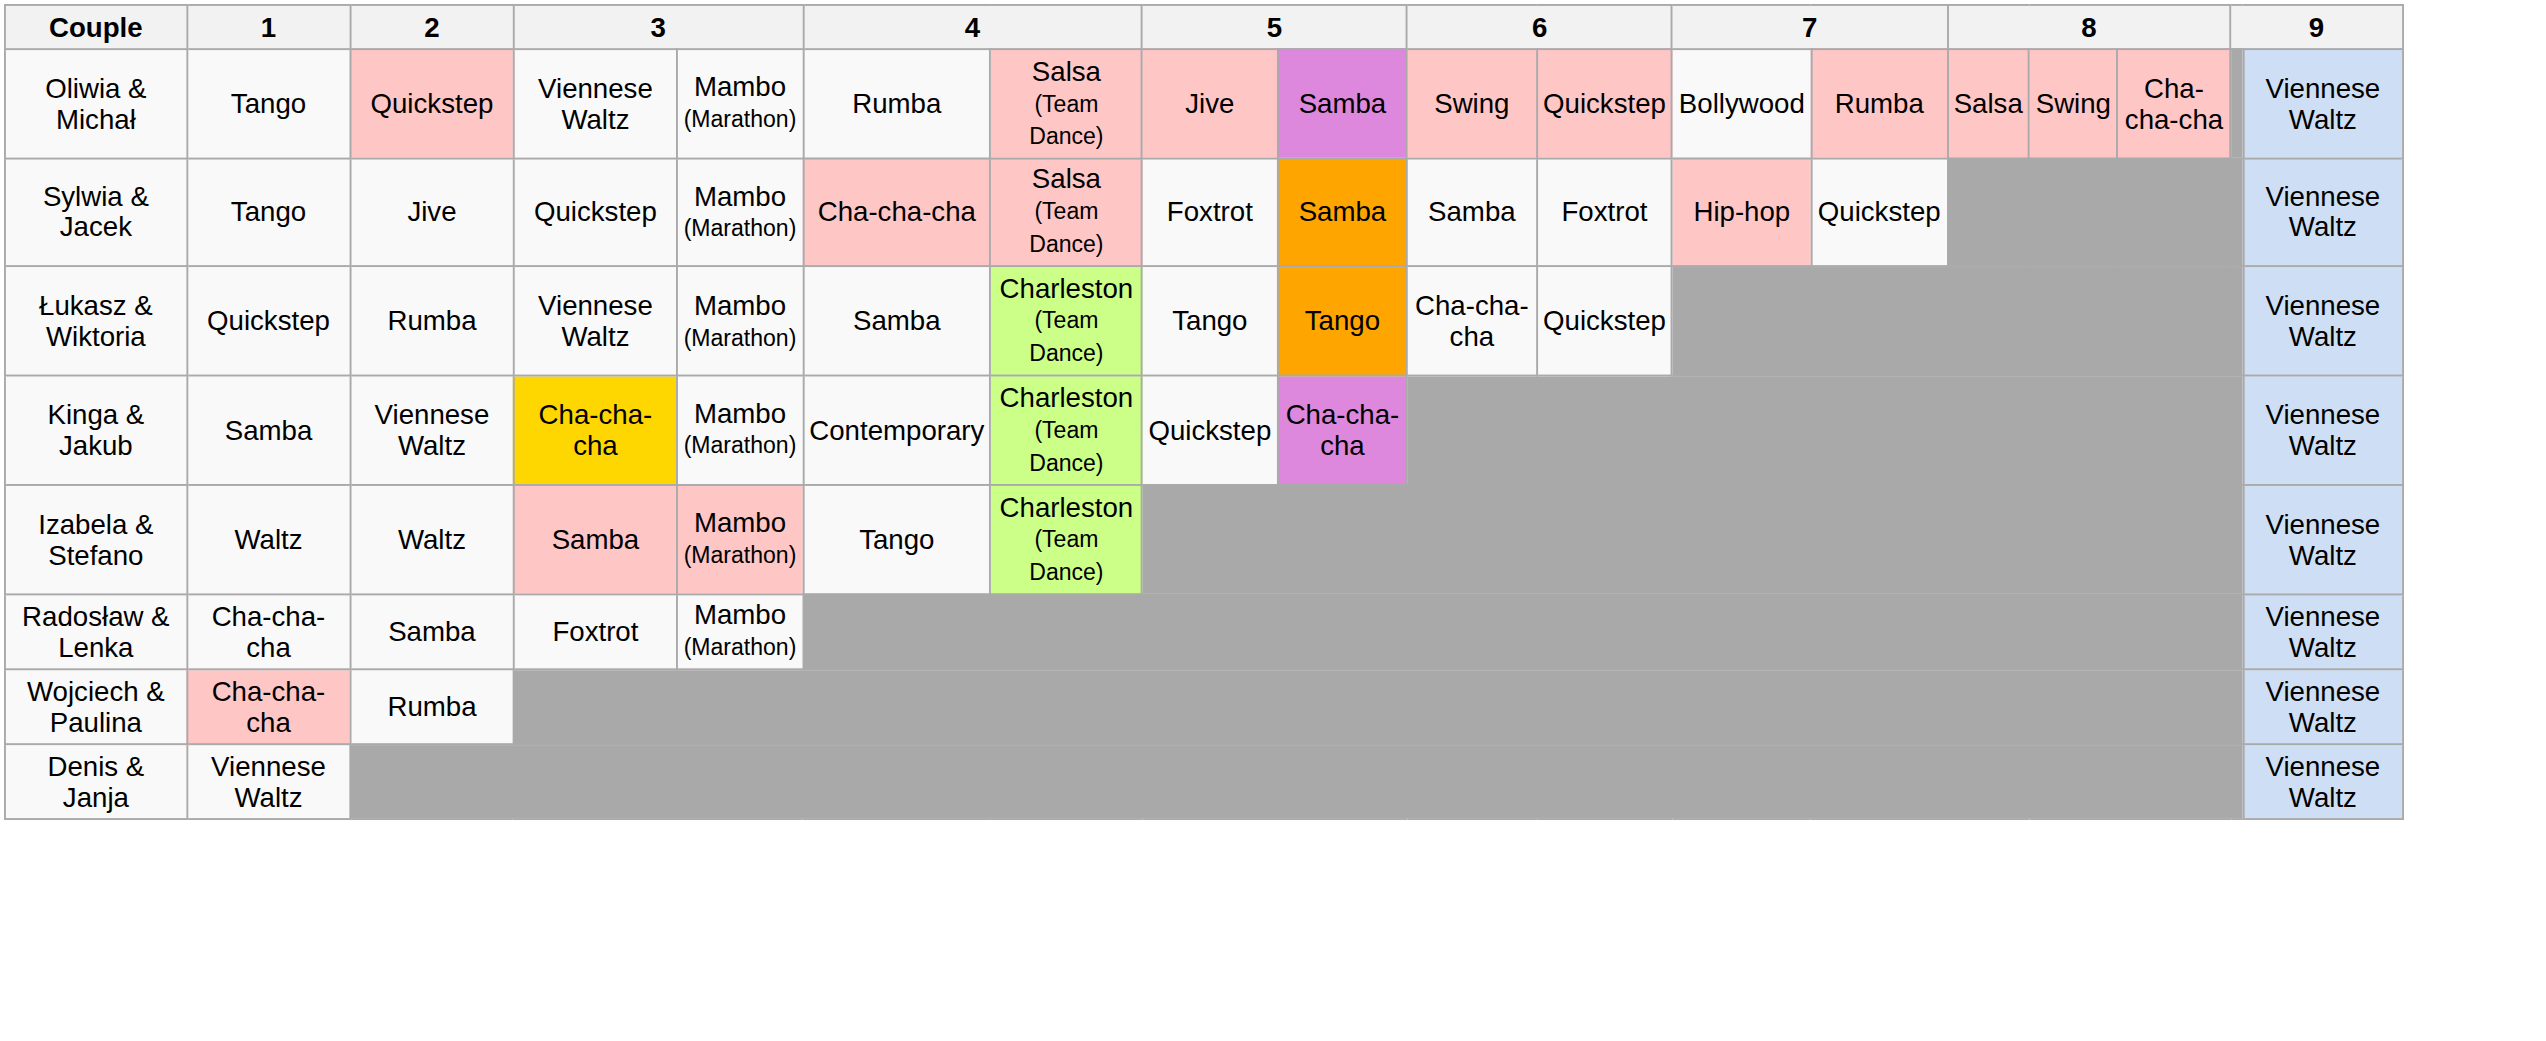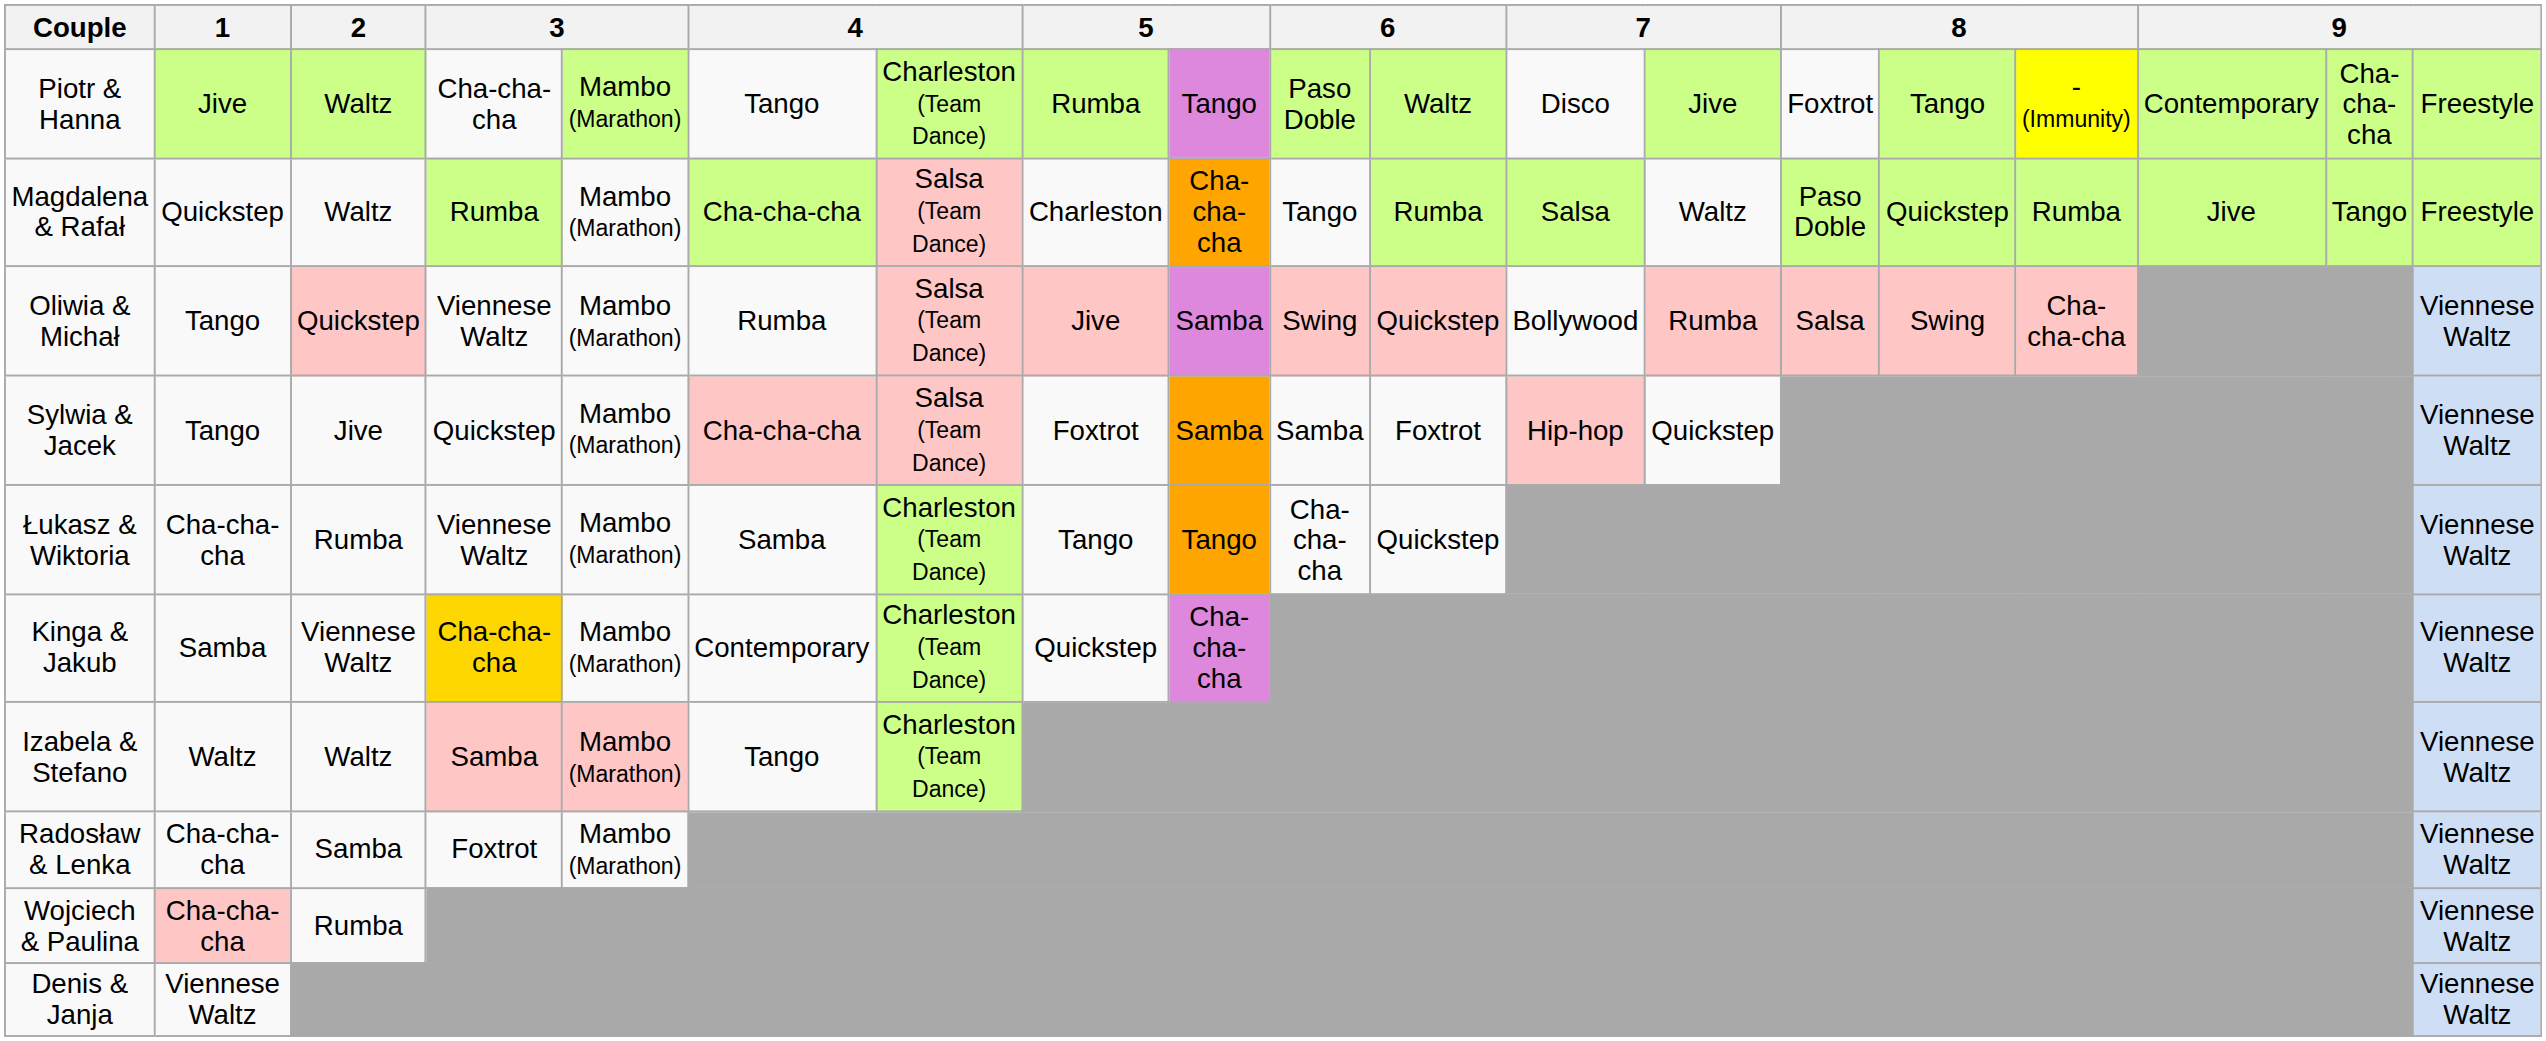+ row: (80, 104)
+ row: (80, 212)
(268, 321) Quickstep -> (223, 539) Cha-cha-cha
